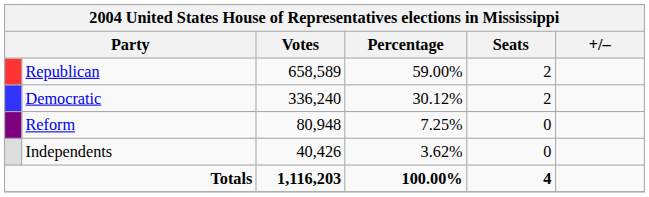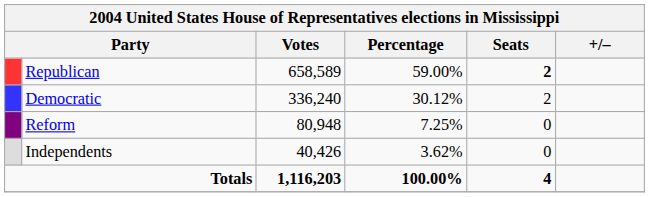(547, 71) normal -> (547, 71) bold
